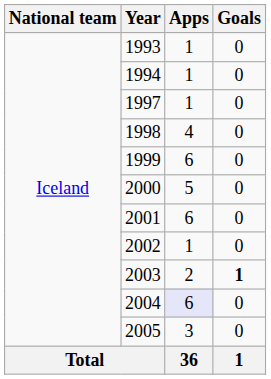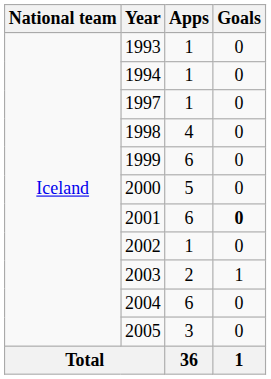(239, 217) normal -> (239, 217) bold
(239, 274) bold -> (239, 274) normal
(189, 302) lavender background -> (189, 302) no background
